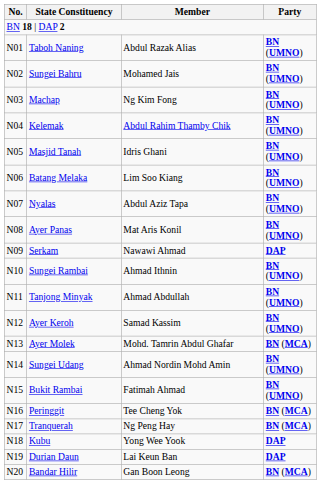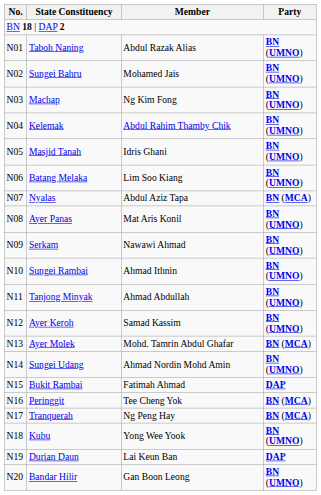(284, 204) BN (UMNO) -> (288, 198) BN (MCA)
(276, 250) DAP -> (284, 245) BN (UMNO)
(284, 390) BN (UMNO) -> (276, 385) DAP
(276, 441) DAP -> (284, 436) BN (UMNO)
(288, 472) BN (MCA) -> (284, 477) BN (UMNO)
